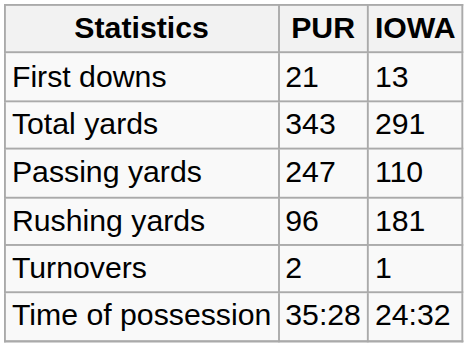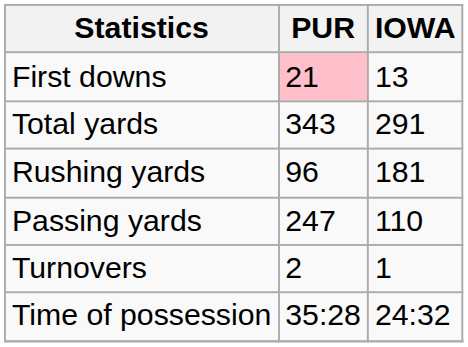(302, 76) no background -> (302, 76) pink background
rows swapped: (109, 220) <-> (107, 172)
